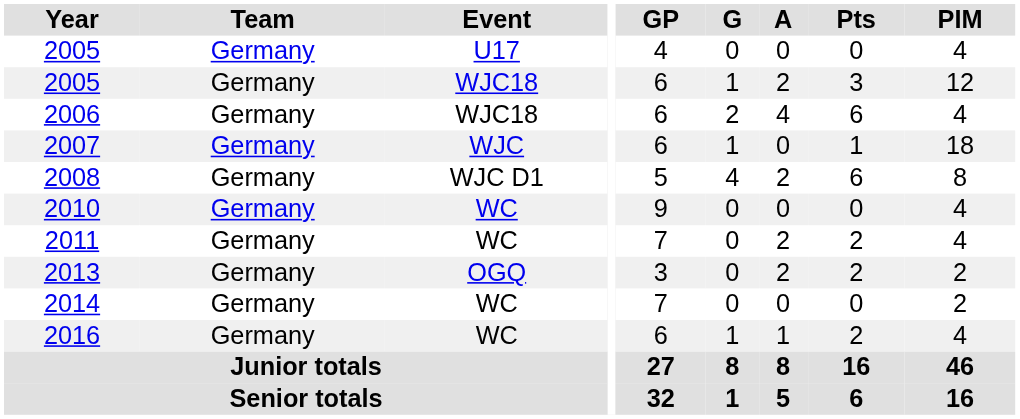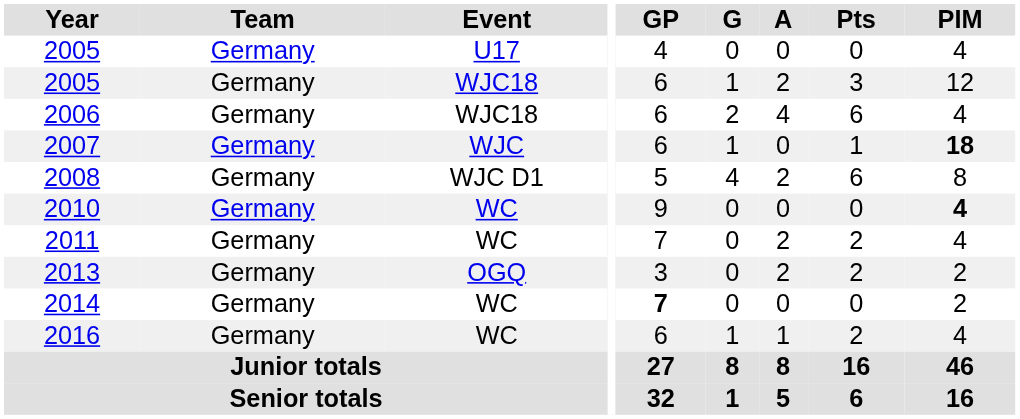(960, 145) normal -> (960, 145) bold
(960, 209) normal -> (960, 209) bold
(661, 303) normal -> (661, 303) bold
